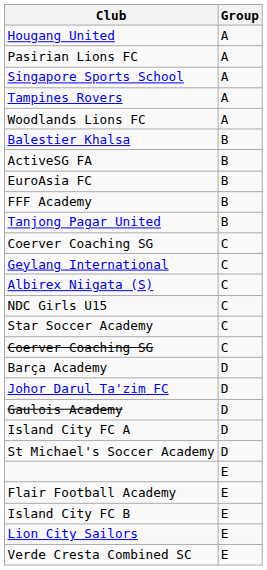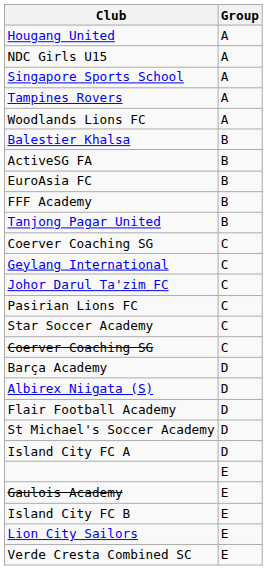(73, 56) Pasirian Lions FC -> (57, 56) NDC Girls U15
(80, 285) Albirex Niigata (S) -> (88, 285) Johor Darul Ta'zim FC
(57, 306) NDC Girls U15 -> (73, 306) Pasirian Lions FC
(88, 389) Johor Darul Ta'zim FC -> (80, 389) Albirex Niigata (S)
(65, 409) Gaulois Academy -> (92, 409) Flair Football Academy
(69, 430) Island City FC A -> (111, 430) St Michael's Soccer Academy
(111, 451) St Michael's Soccer Academy -> (69, 451) Island City FC A
(92, 492) Flair Football Academy -> (65, 492) Gaulois Academy
